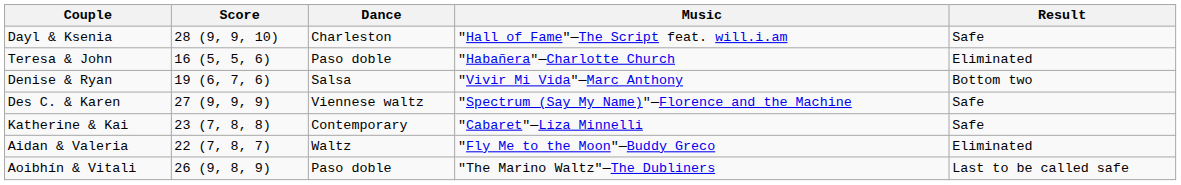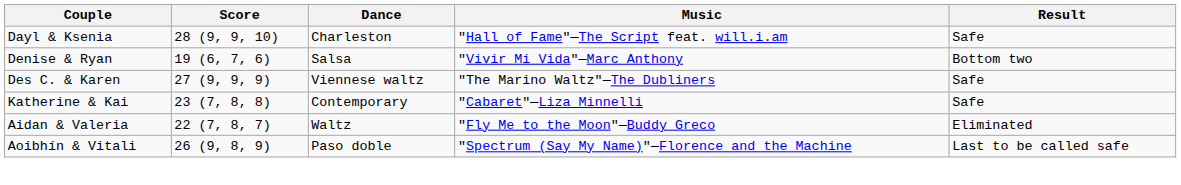- row: (60, 59)
(655, 103) "Spectrum (Say My Name)"—Florence and the Machine -> (587, 81) "The Marino Waltz"—The Dubliners
(587, 168) "The Marino Waltz"—The Dubliners -> (655, 146) "Spectrum (Say My Name)"—Florence and the Machine
